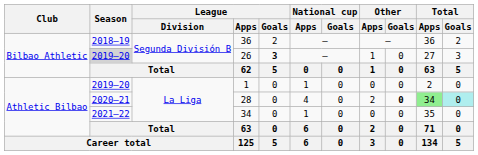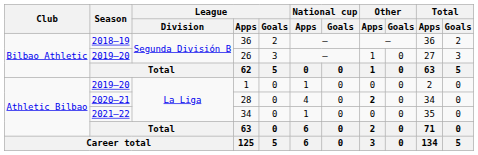(111, 56) lightgrey background -> (111, 56) no background
(275, 56) bold -> (275, 56) normal
(372, 99) normal -> (372, 99) bold
(401, 99) bold -> (401, 99) normal
(430, 99) lightgreen background -> (430, 99) no background
(458, 99) paleturquoise background -> (458, 99) no background
